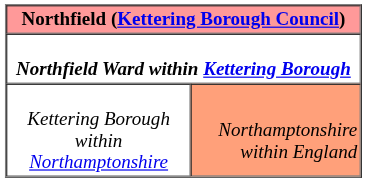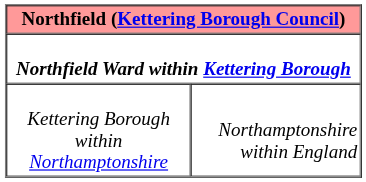(288, 140) lightsalmon background -> (288, 140) no background
